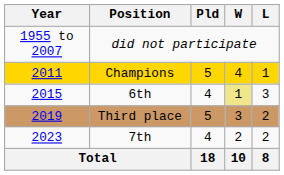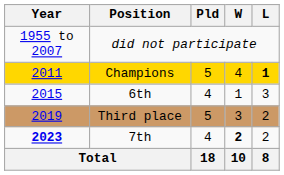(265, 73) normal -> (265, 73) bold
(238, 94) khaki background -> (238, 94) no background
(47, 137) normal -> (47, 137) bold
(238, 137) normal -> (238, 137) bold
